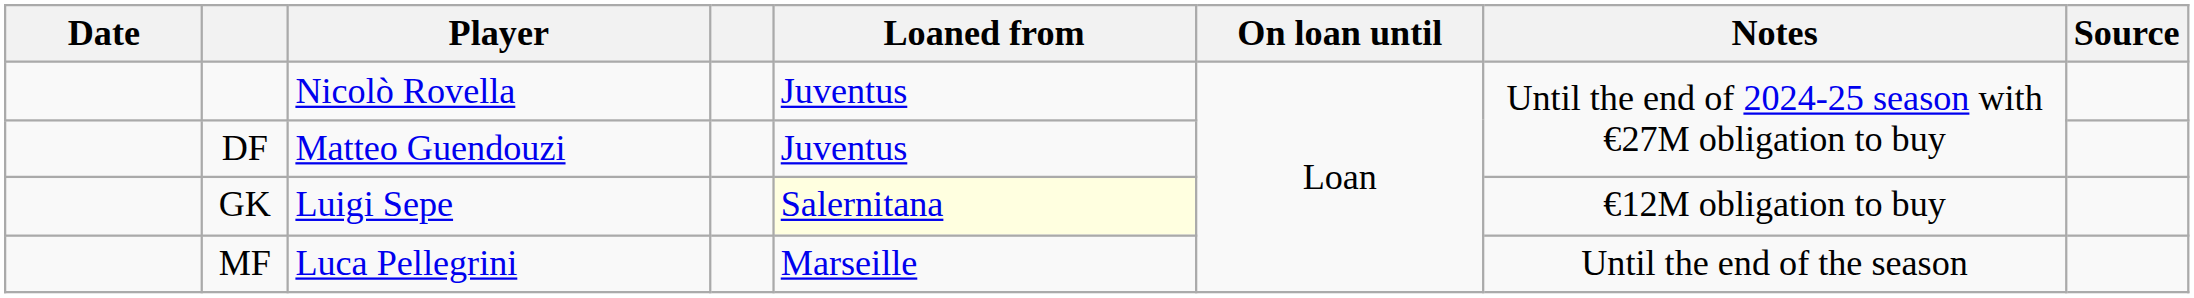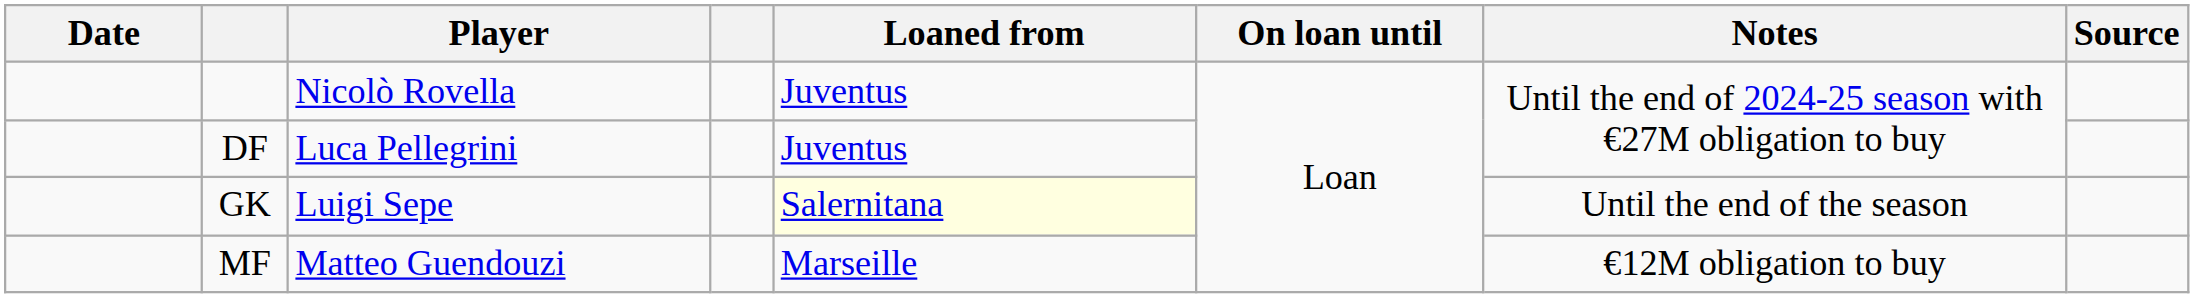(430, 147) Matteo Guendouzi -> (406, 147) Luca Pellegrini
(1775, 205) €12M obligation to buy -> (1775, 205) Until the end of the season
(406, 262) Luca Pellegrini -> (430, 262) Matteo Guendouzi
(1775, 262) Until the end of the season -> (1775, 262) €12M obligation to buy
